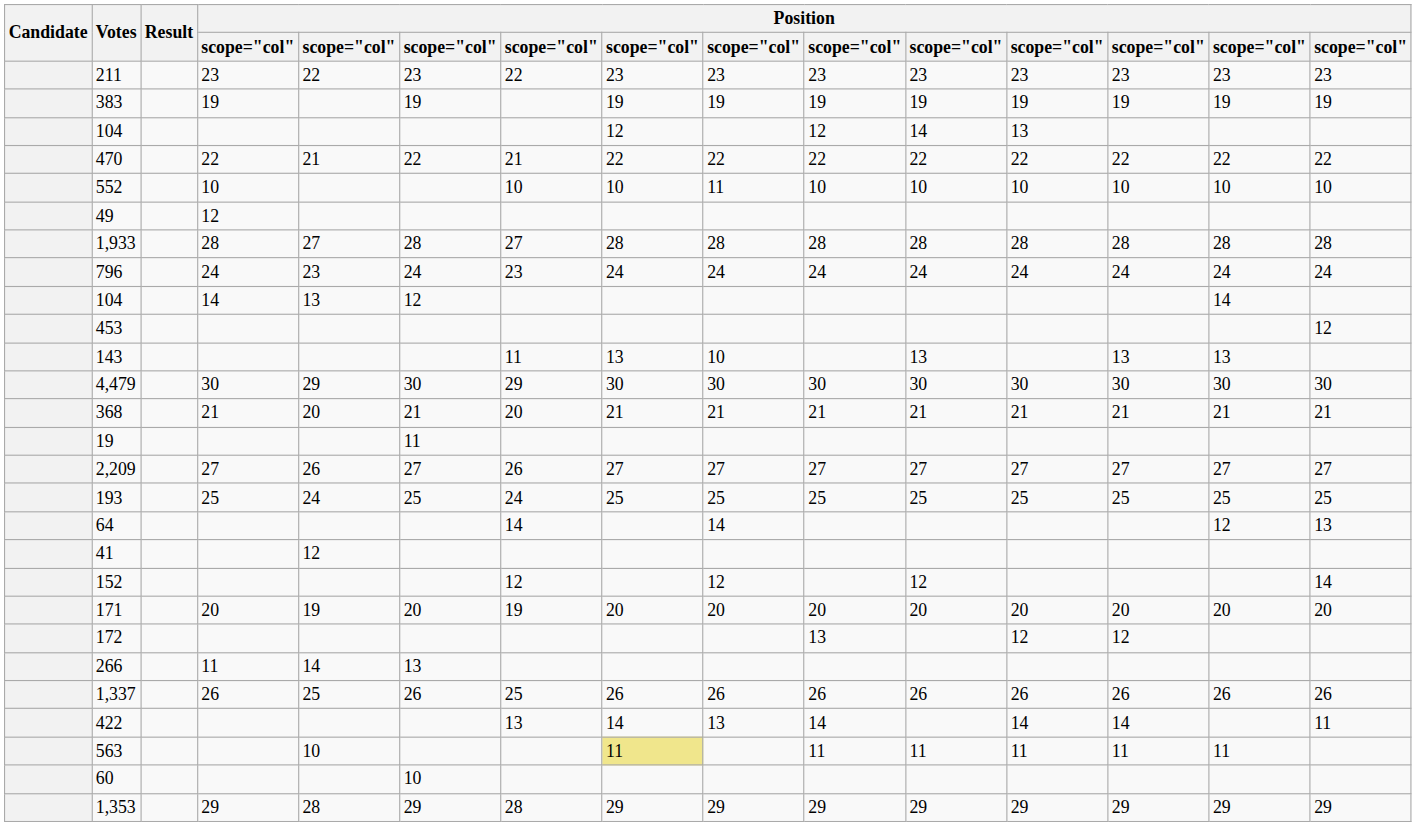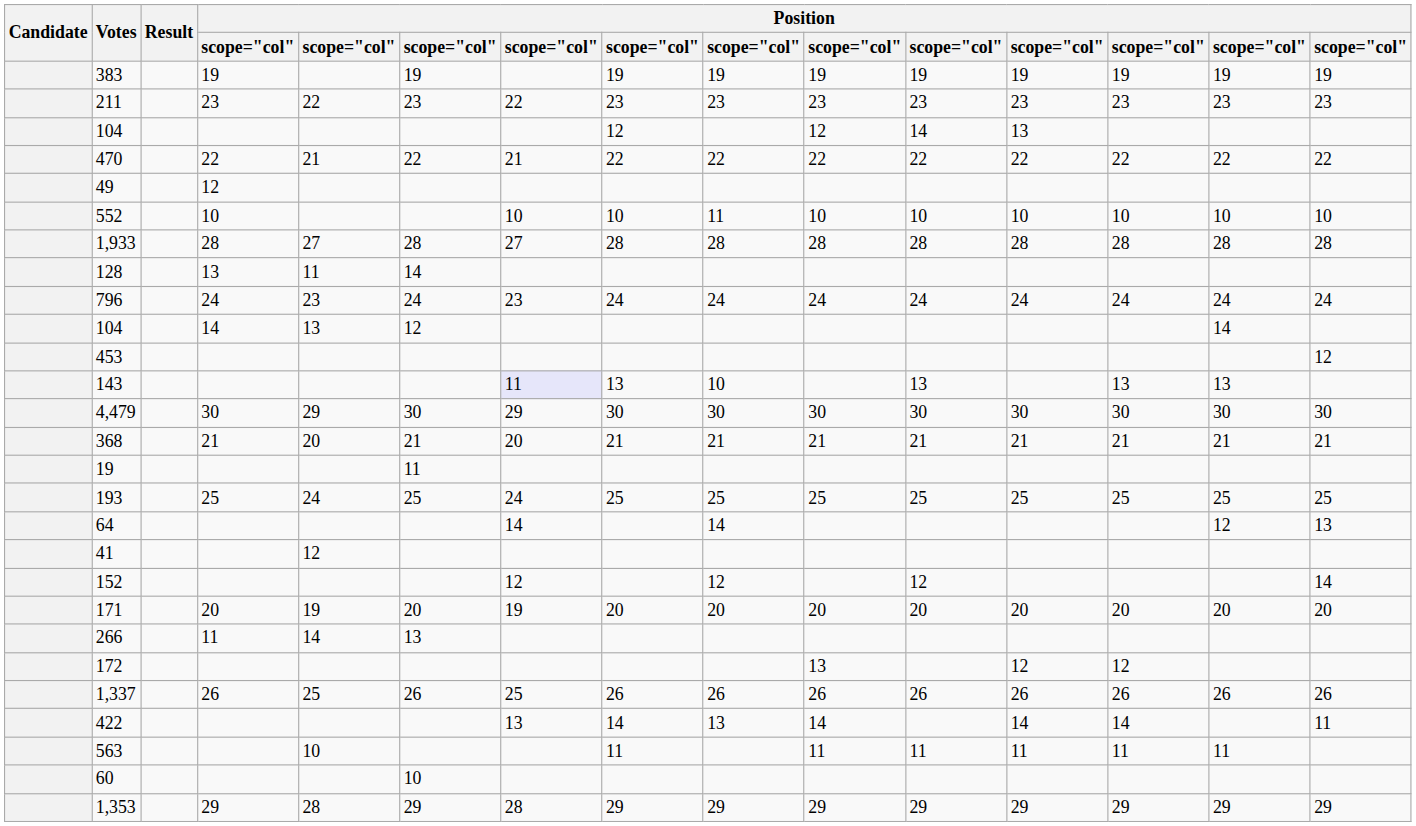rows swapped: (109, 74) <-> (109, 103)
rows swapped: (105, 215) <-> (109, 187)
+ row: (109, 272)
(513, 356) no background -> (513, 384) lavender background
- row: (116, 469)
rows swapped: (109, 666) <-> (109, 638)
(615, 750) khaki background -> (615, 750) no background
